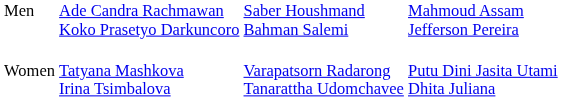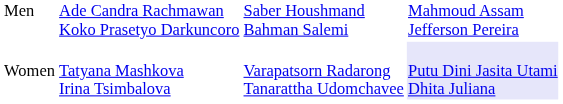(483, 79) no background -> (483, 79) lavender background
